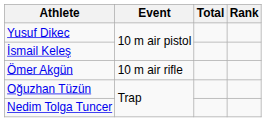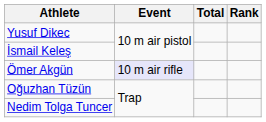(150, 70) no background -> (150, 70) lavender background
